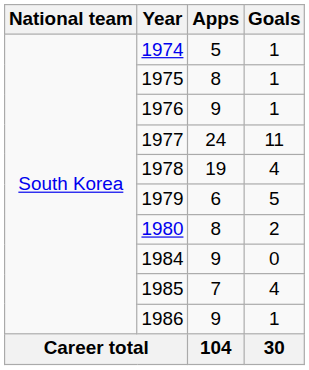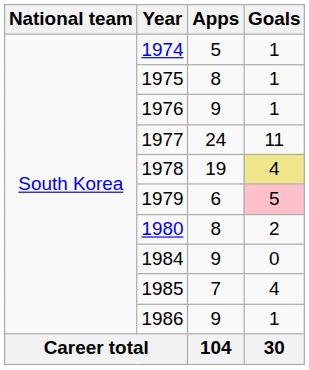(274, 169) no background -> (274, 169) khaki background
(274, 199) no background -> (274, 199) pink background
